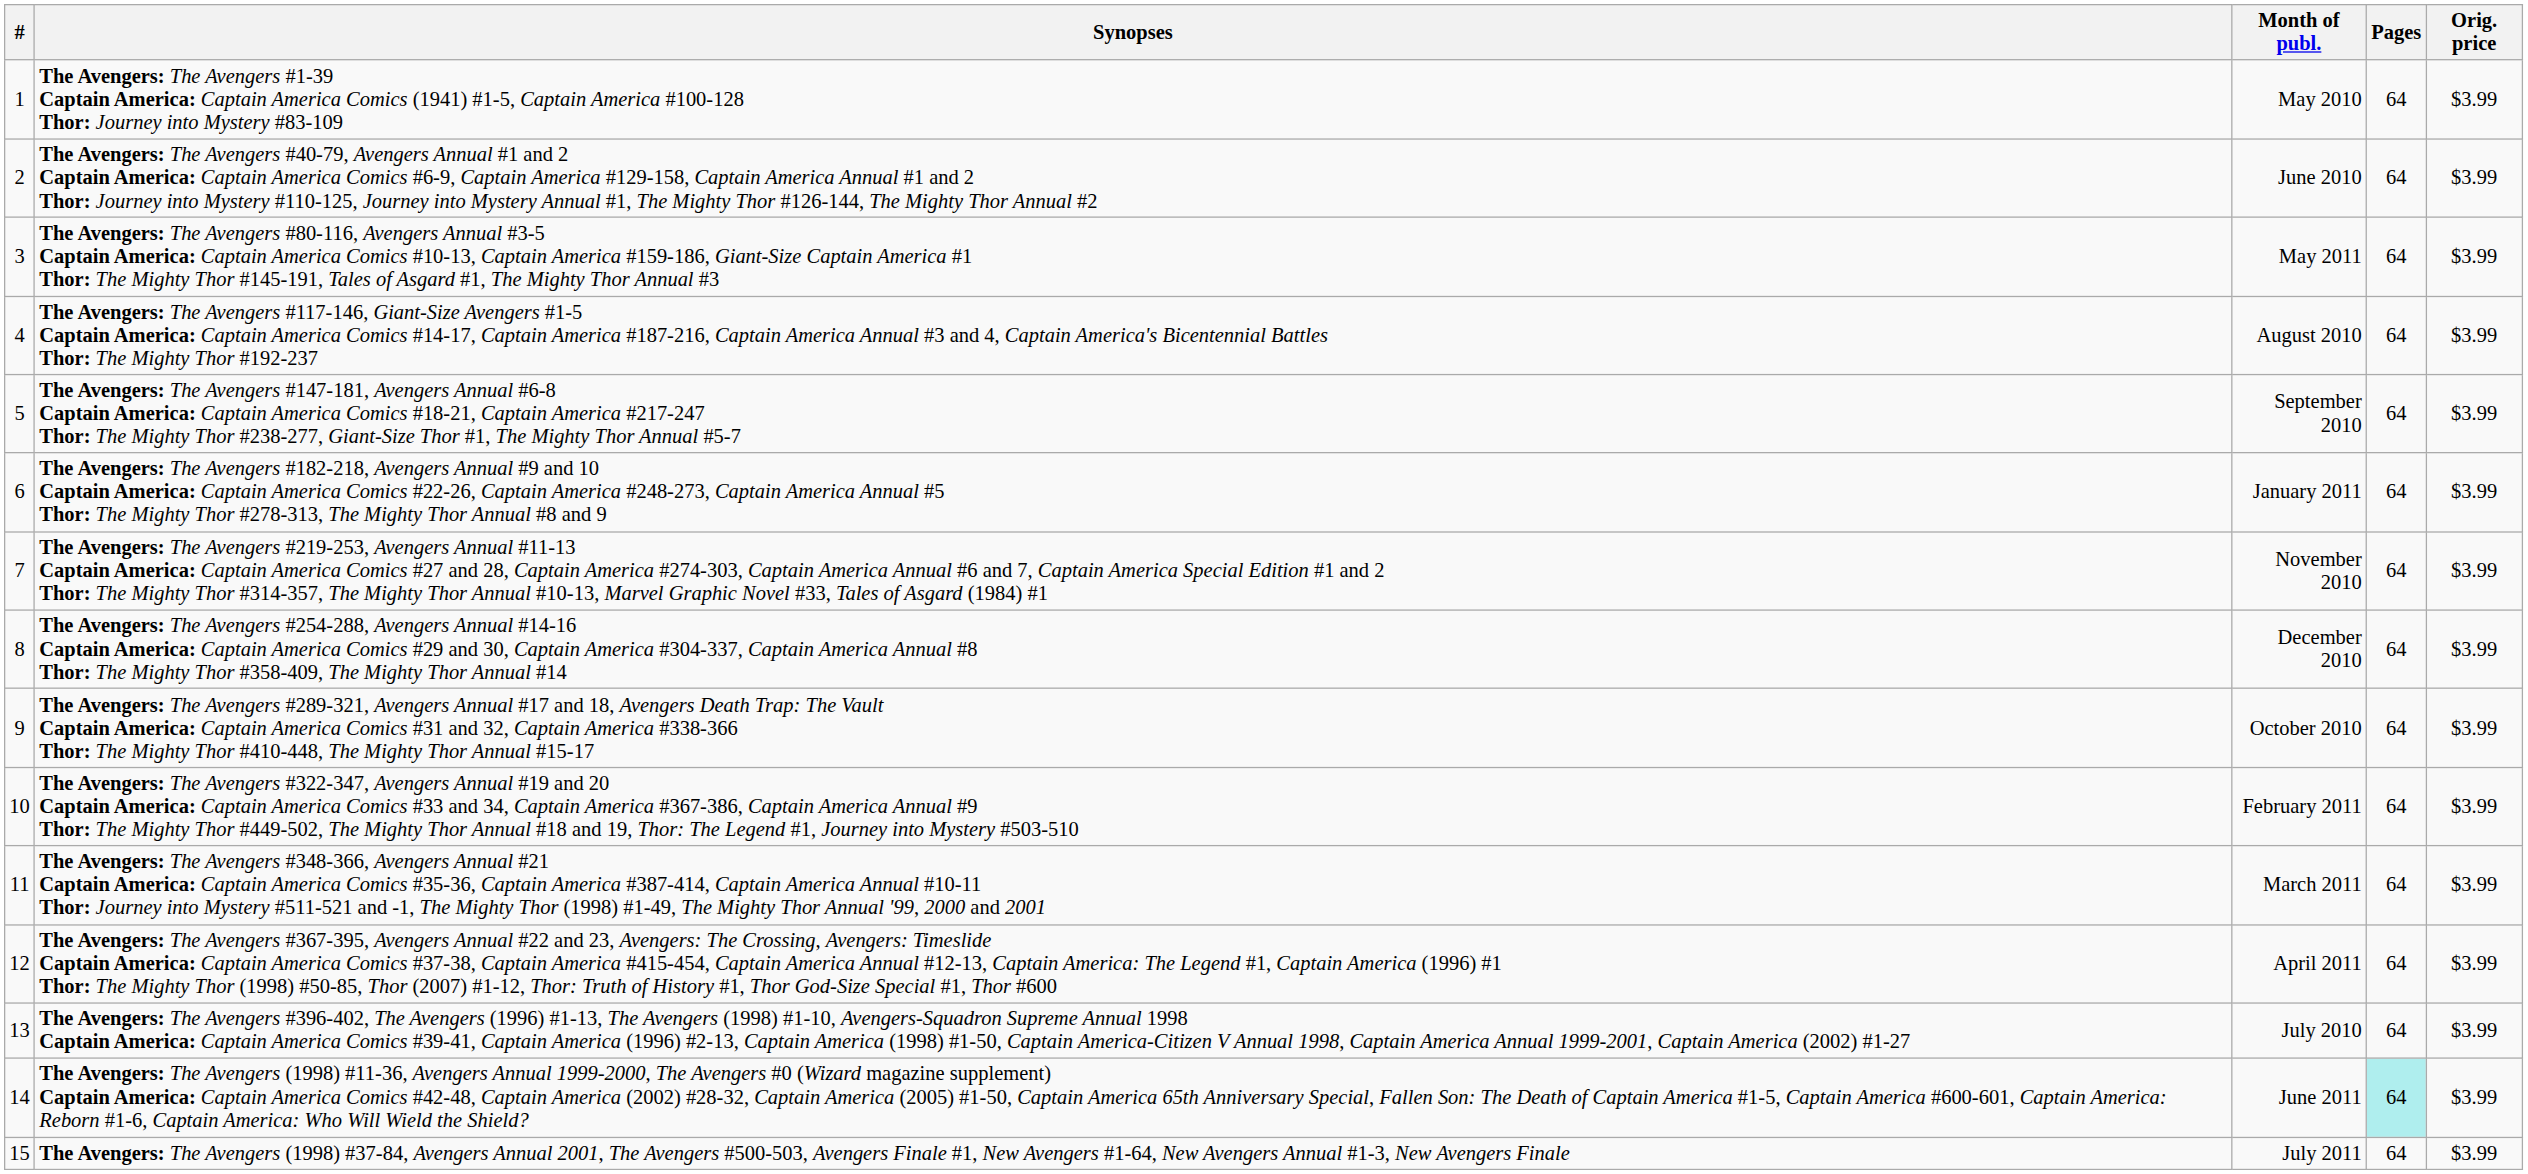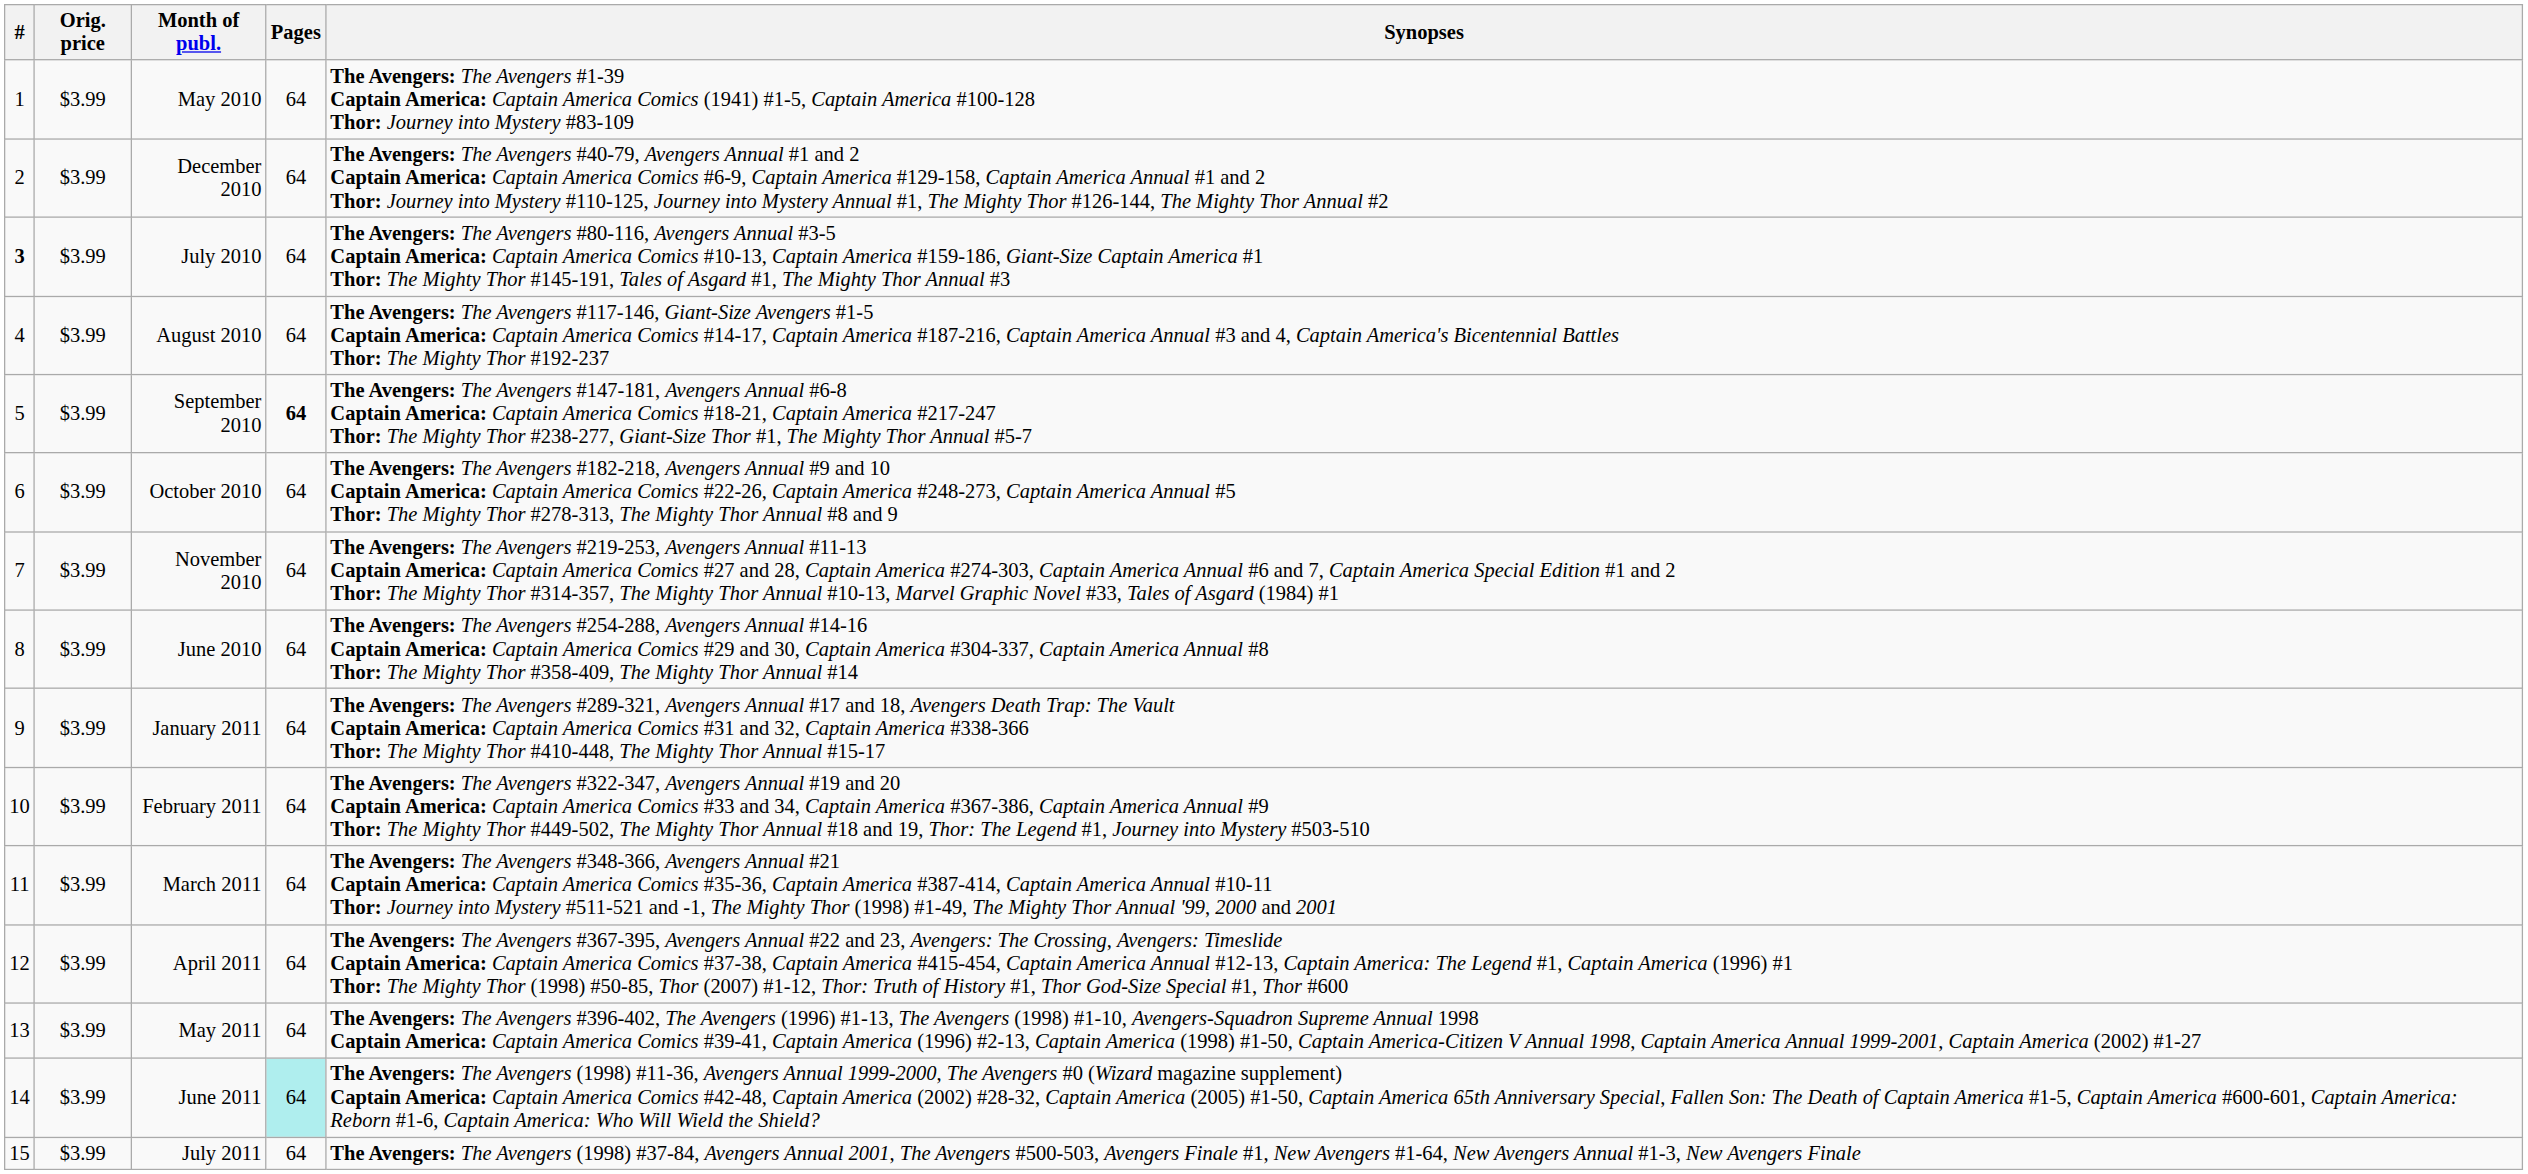columns swapped: (1133, 32) <-> (2474, 32)
(2320, 177) June 2010 -> (219, 177) December 2010
(20, 256) normal -> (20, 256) bold
(2320, 256) May 2011 -> (221, 256) July 2010
(2396, 413) normal -> (296, 413) bold
(2307, 492) January 2011 -> (205, 492) October 2010
(2320, 649) December 2010 -> (220, 649) June 2010
(2306, 727) October 2010 -> (207, 727) January 2011
(2322, 1030) July 2010 -> (220, 1030) May 2011
